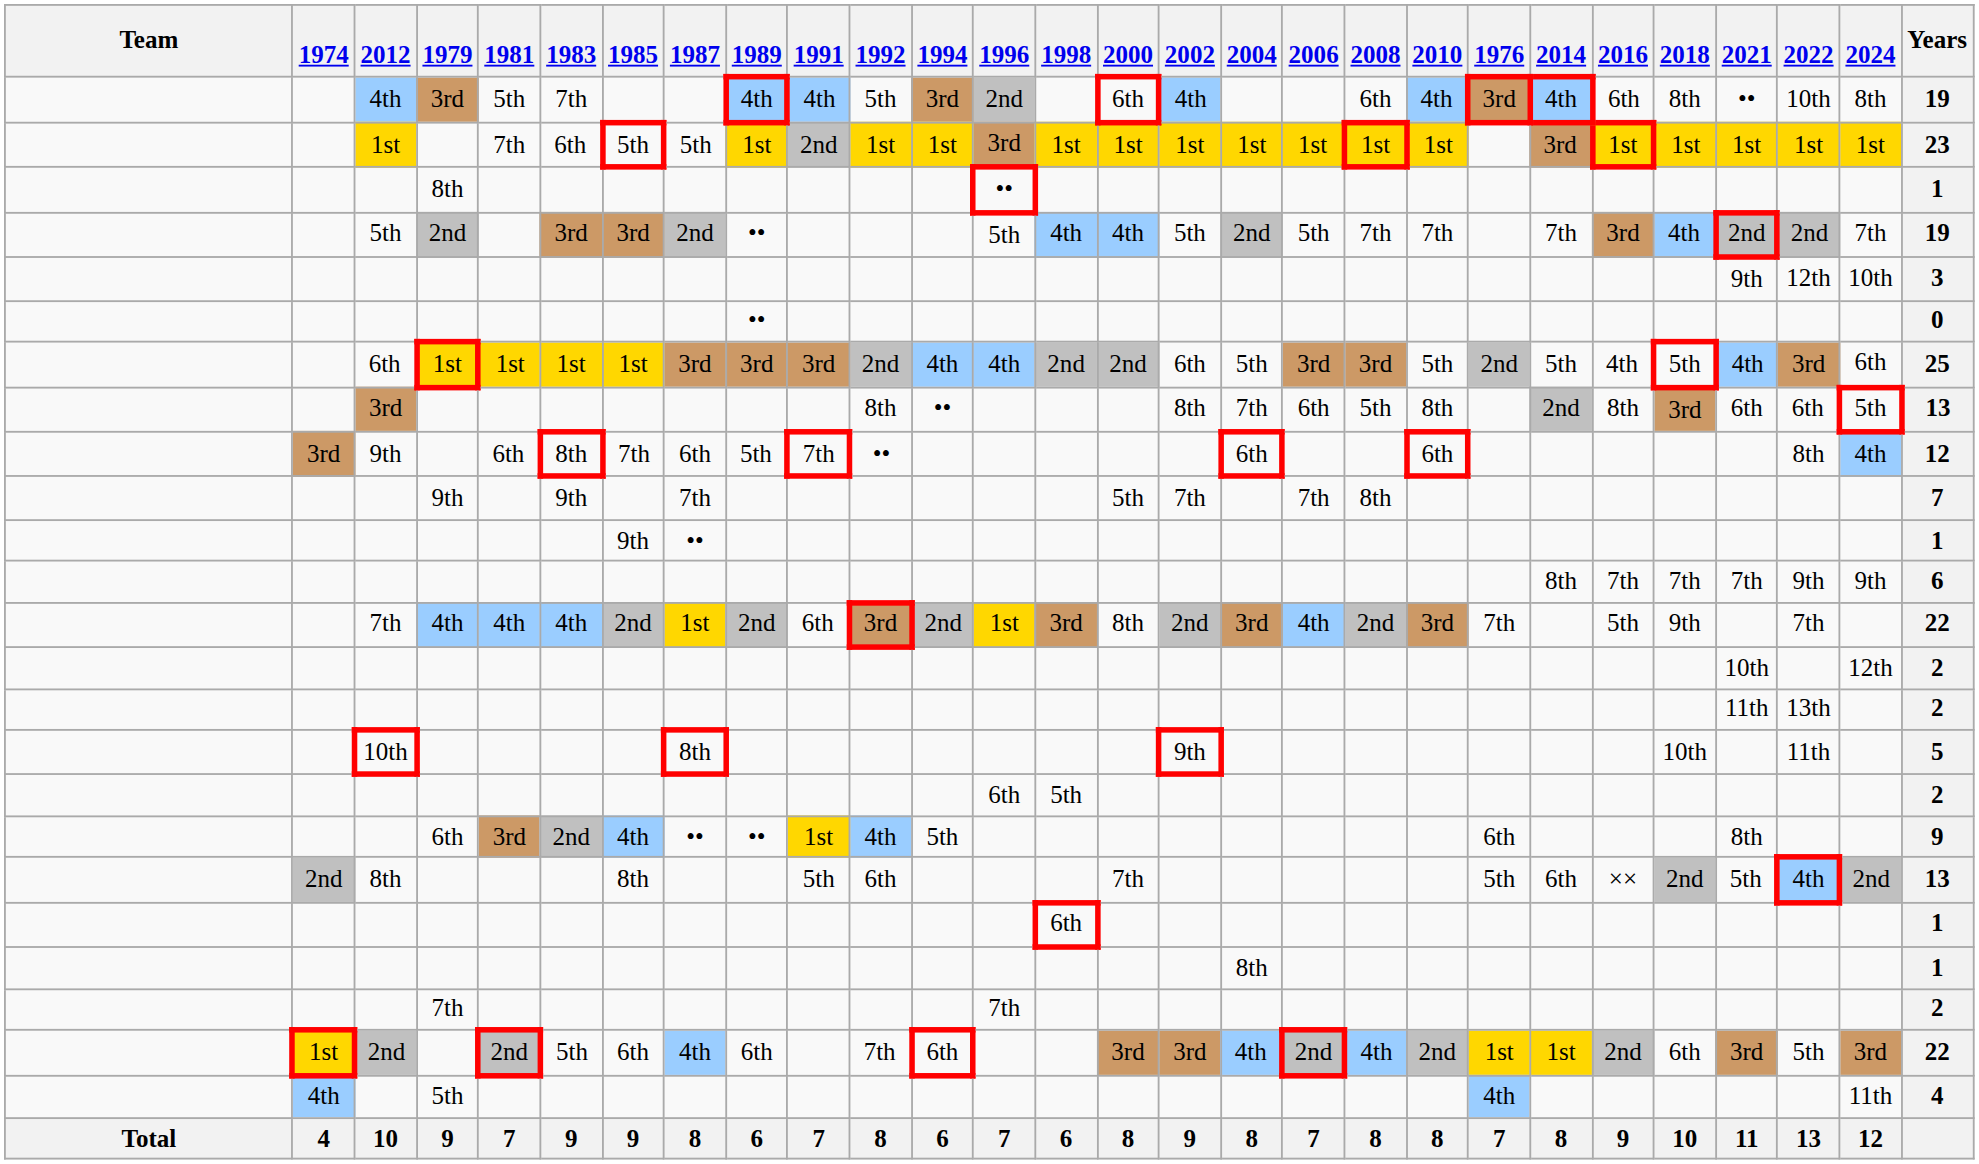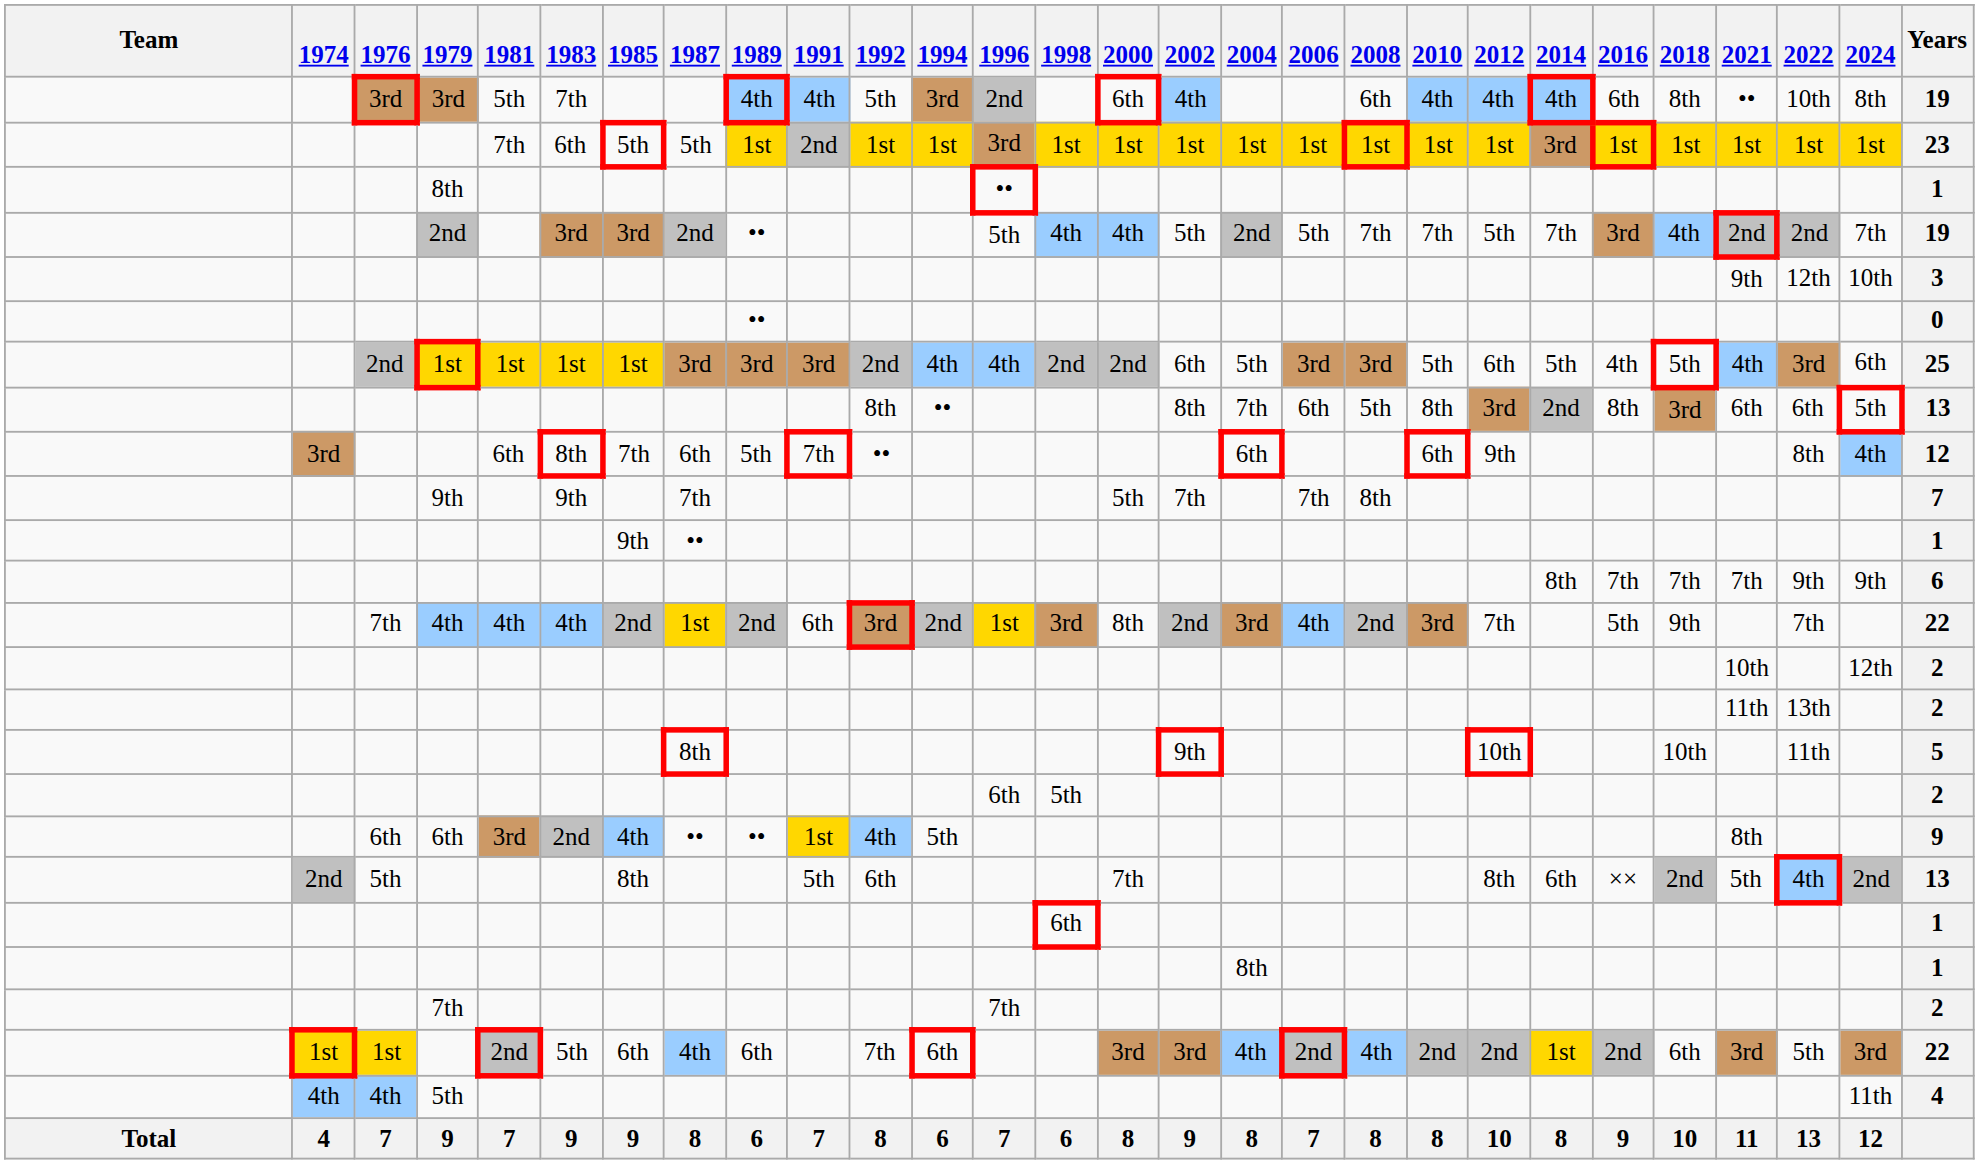columns swapped: (1499, 54) <-> (386, 55)
